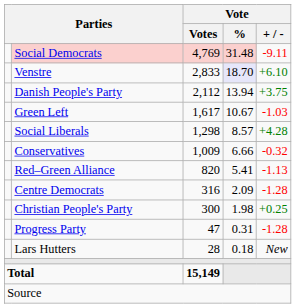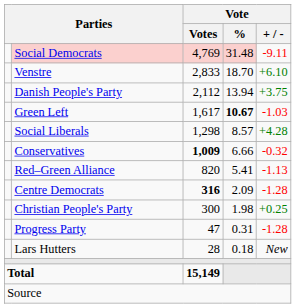(240, 72) lavender background -> (240, 72) no background
(240, 111) normal -> (240, 111) bold
(206, 151) normal -> (206, 151) bold
(211, 190) normal -> (211, 190) bold
